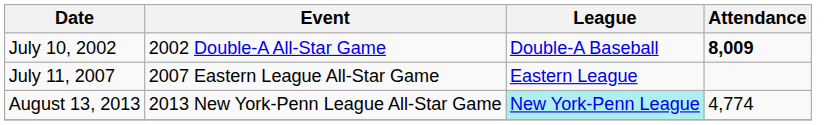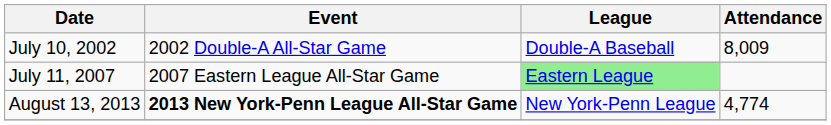(731, 47) bold -> (746, 47) normal
(574, 76) no background -> (589, 76) lightgreen background
(325, 104) normal -> (333, 104) bold
(605, 104) paleturquoise background -> (621, 104) no background
